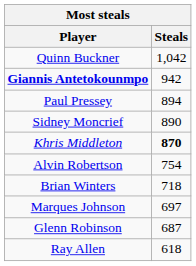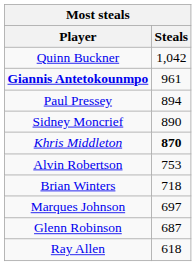(171, 79) 942 -> (171, 79) 961
(171, 164) 754 -> (171, 164) 753
